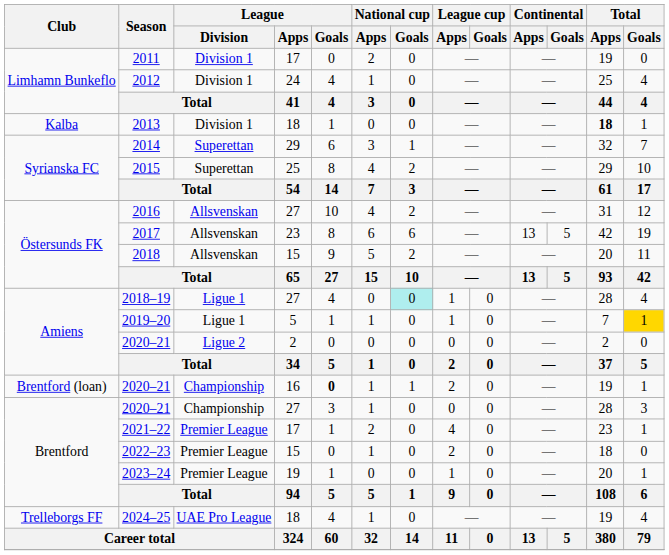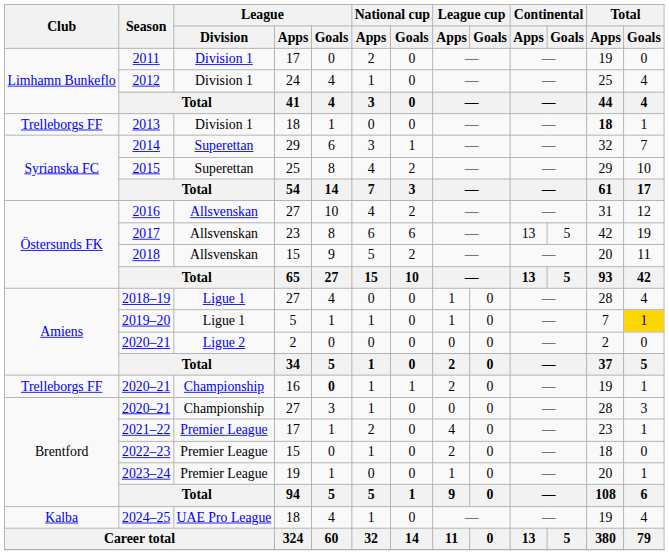(62, 124) Kalba -> (62, 124) Trelleborgs FF
(412, 299) paleturquoise background -> (412, 299) no background
(62, 386) Brentford (loan) -> (62, 386) Trelleborgs FF
(62, 517) Trelleborgs FF -> (62, 517) Kalba
